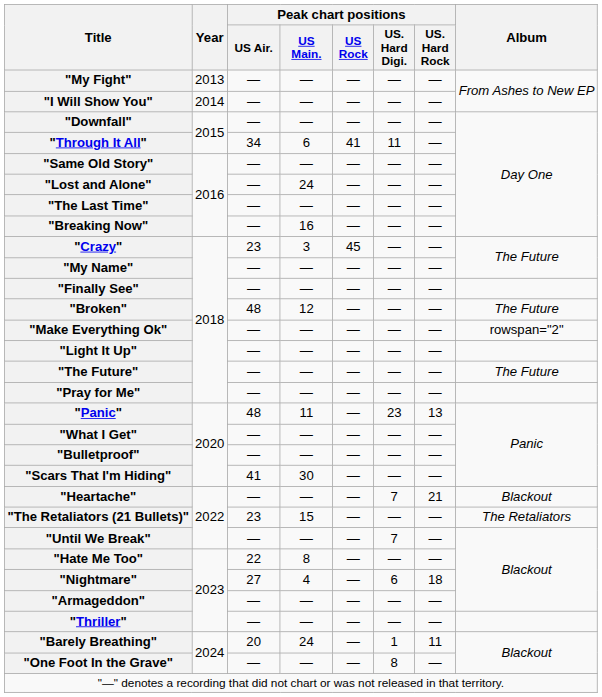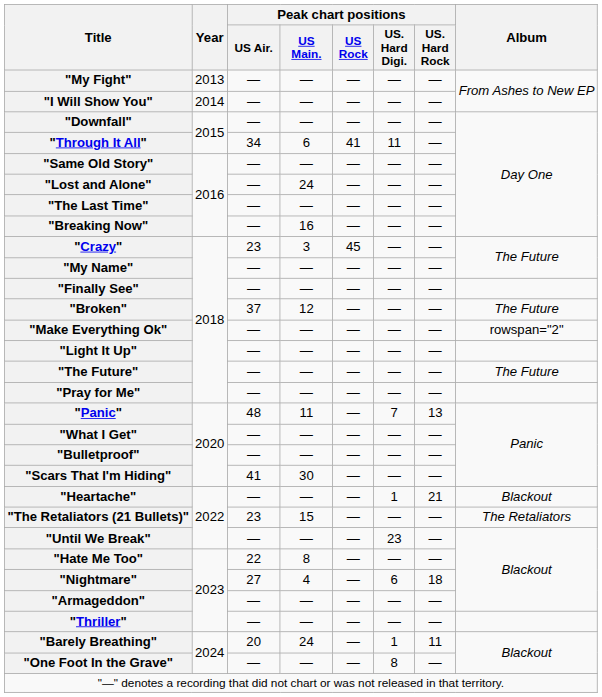(254, 309) 48 -> (254, 309) 37
(394, 413) 23 -> (394, 413) 7
(394, 496) 7 -> (394, 496) 1
(394, 538) 7 -> (394, 538) 23
